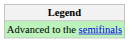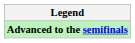(64, 29) normal -> (67, 29) bold
